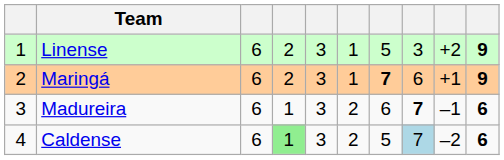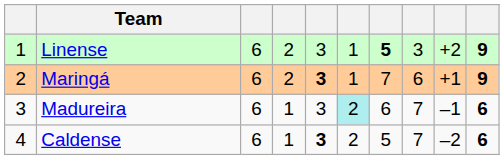(386, 49) normal -> (386, 49) bold
(321, 79) normal -> (321, 79) bold
(386, 79) bold -> (386, 79) normal
(353, 109) no background -> (353, 109) paleturquoise background
(418, 109) bold -> (418, 109) normal
(289, 139) lightgreen background -> (289, 139) no background
(321, 139) normal -> (321, 139) bold
(418, 139) lightblue background -> (418, 139) no background
